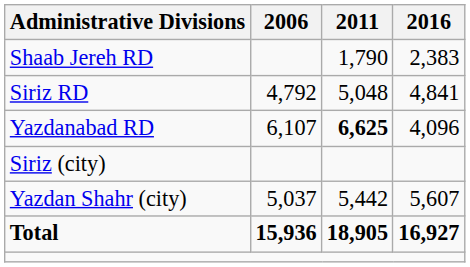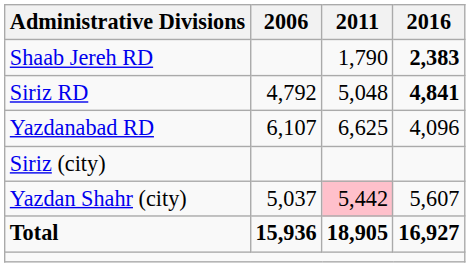(434, 57) normal -> (434, 57) bold
(434, 92) normal -> (434, 92) bold
(363, 127) bold -> (363, 127) normal
(363, 198) no background -> (363, 198) pink background
